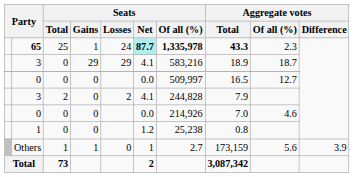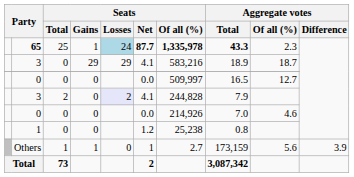(126, 46) no background -> (126, 46) lightblue background
(145, 46) paleturquoise background -> (145, 46) no background
(129, 97) no background -> (129, 97) lavender background
